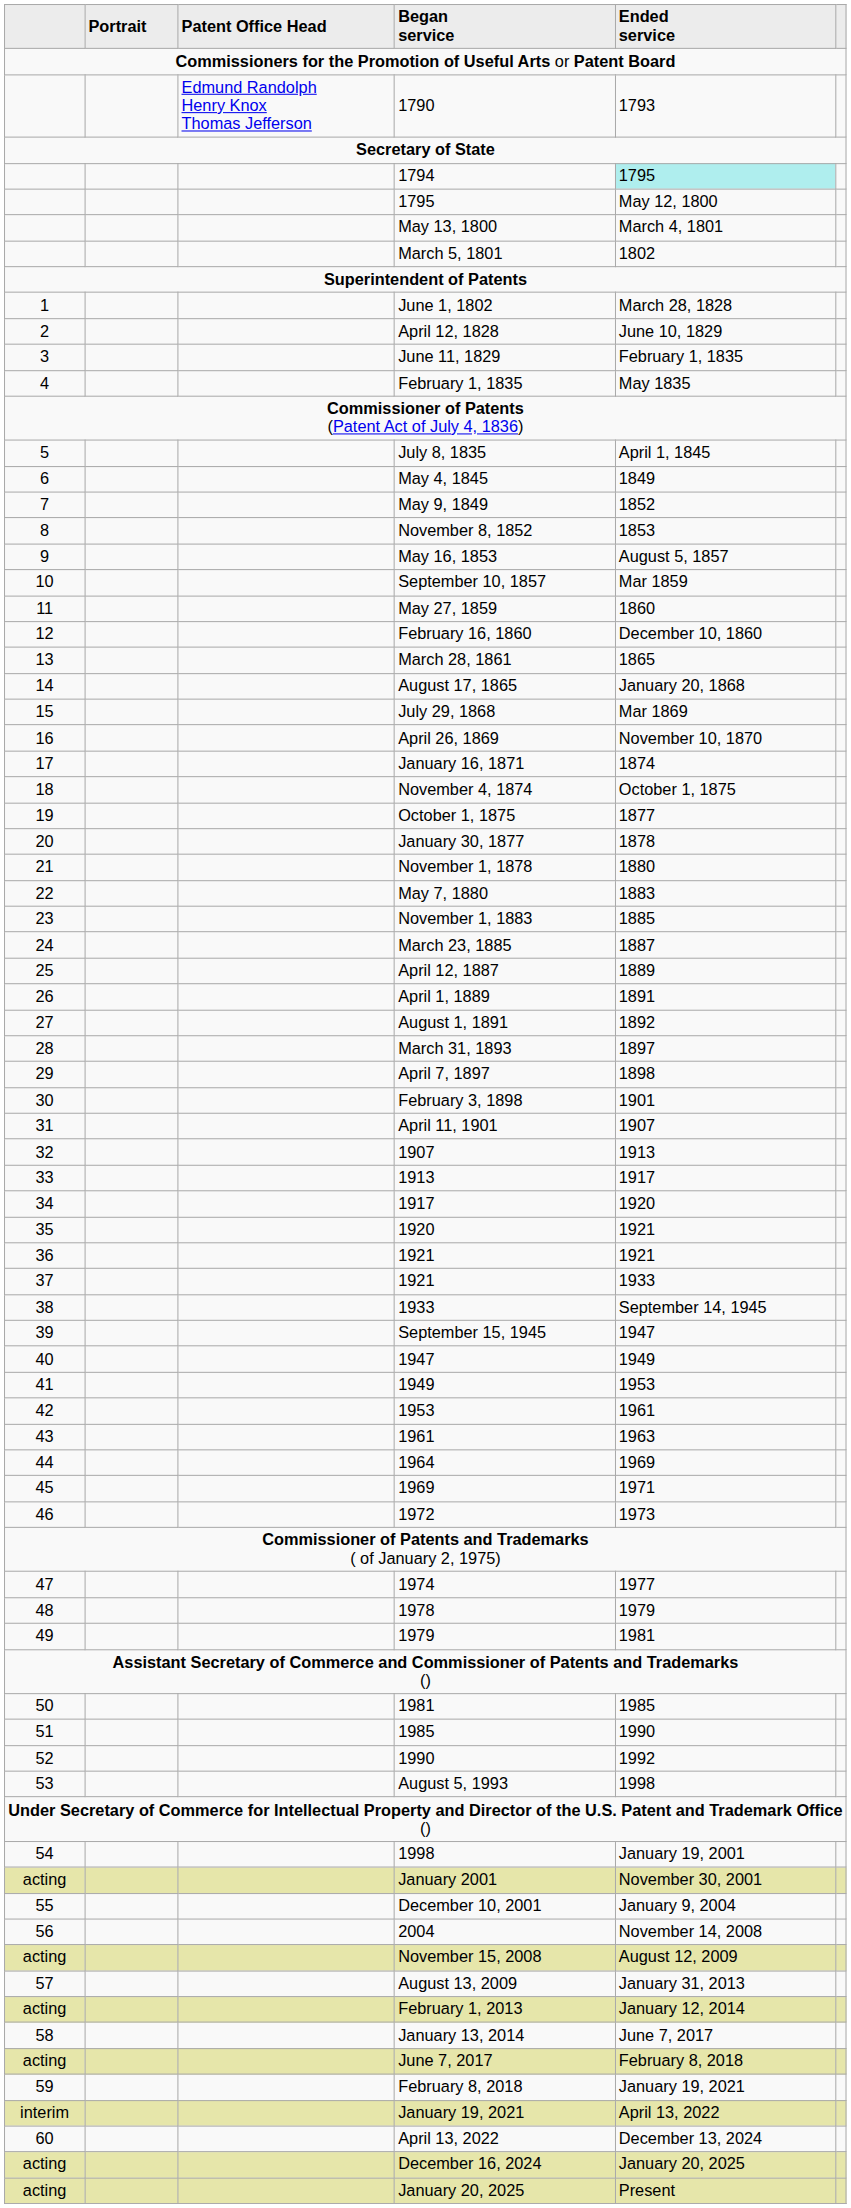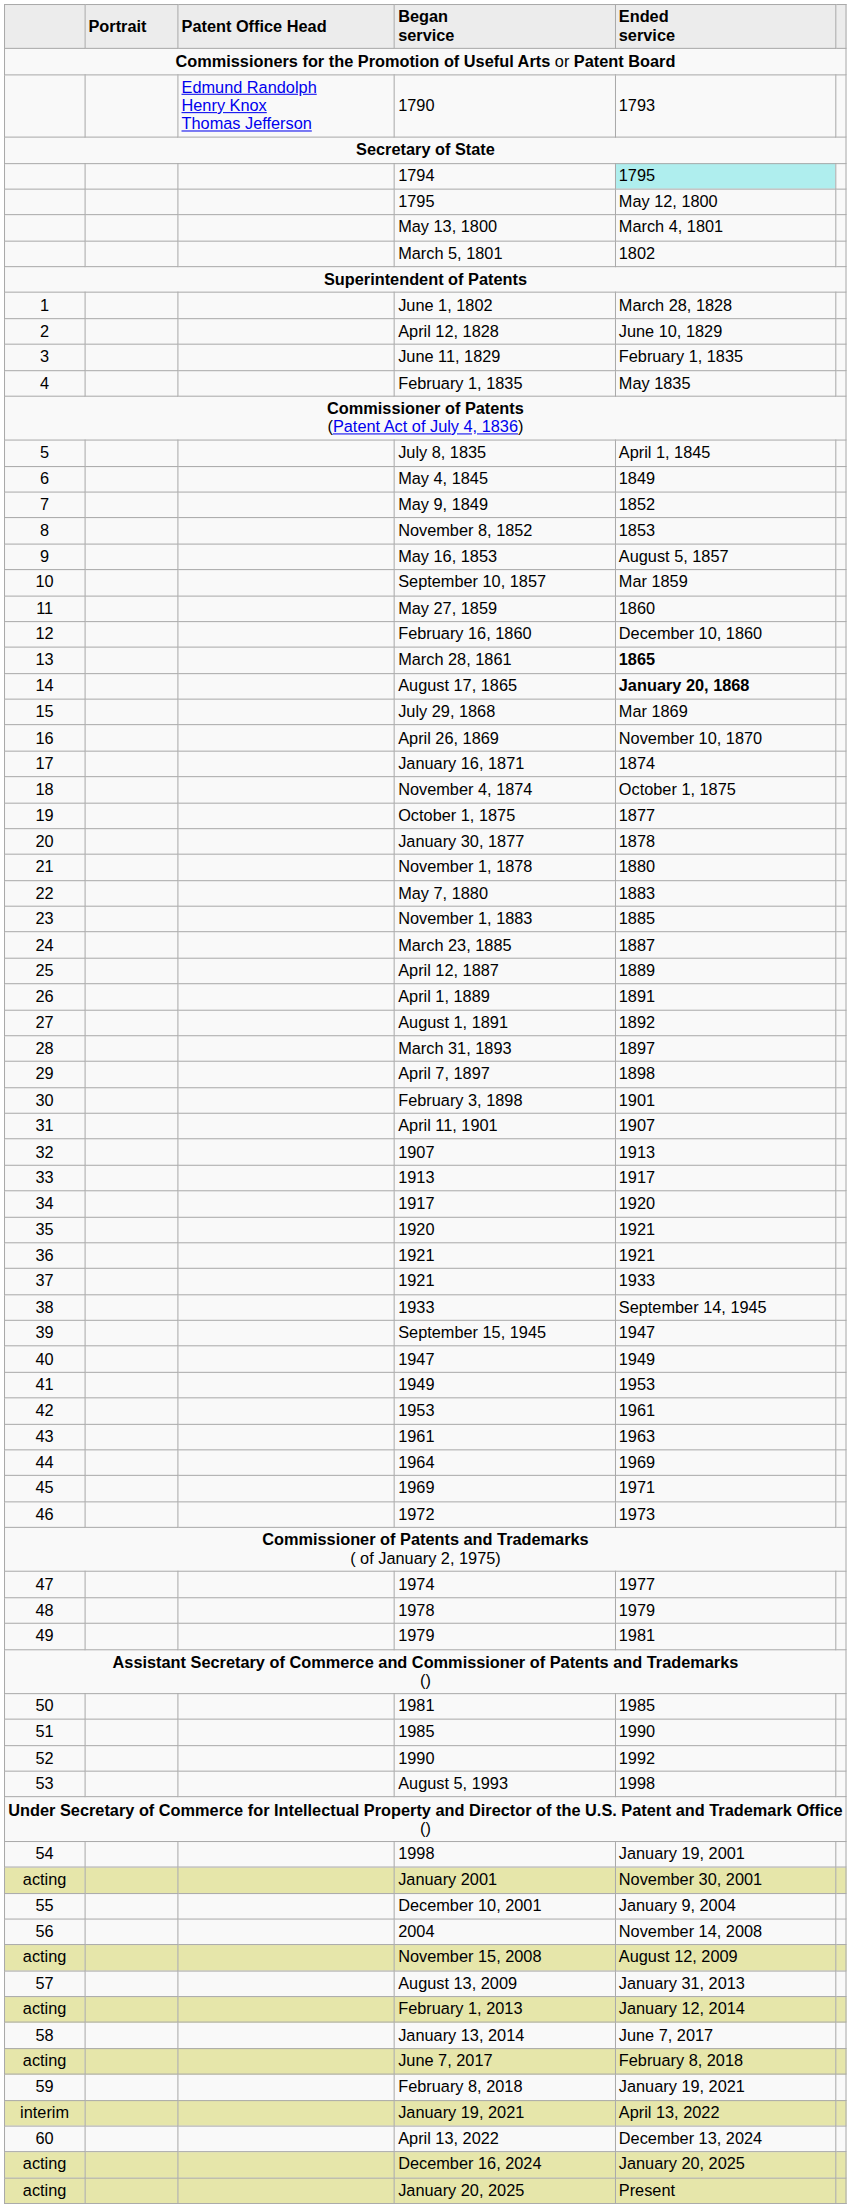(637, 660) normal -> (637, 660) bold
(682, 686) normal -> (684, 686) bold
